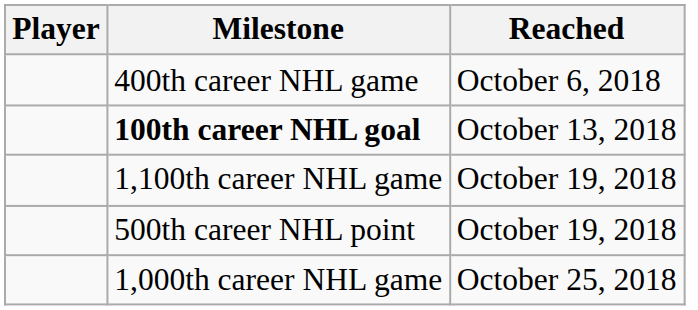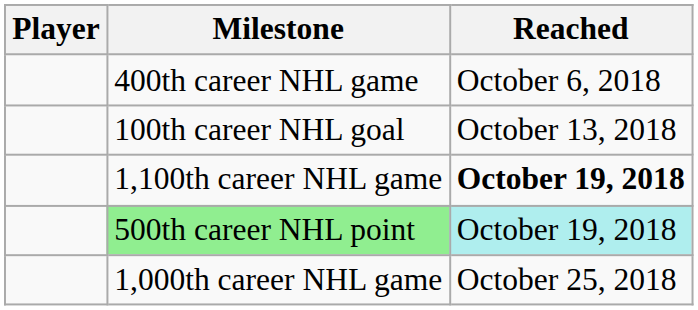(267, 129) bold -> (259, 129) normal
(567, 179) normal -> (571, 179) bold
(265, 229) no background -> (265, 229) lightgreen background
(567, 229) no background -> (567, 229) paleturquoise background
